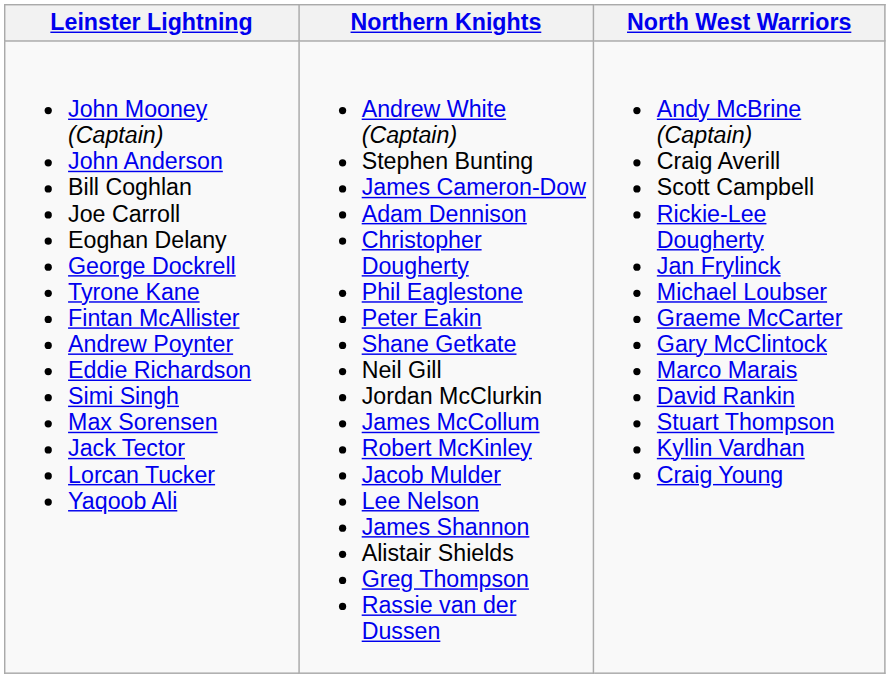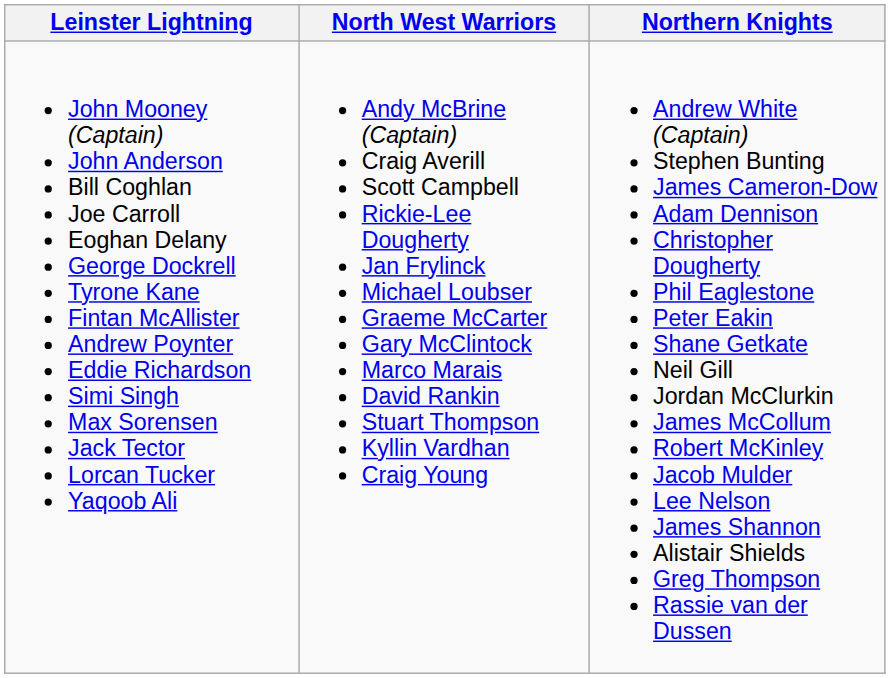columns swapped: (446, 22) <-> (739, 22)
